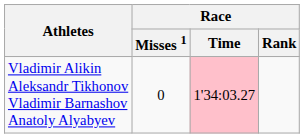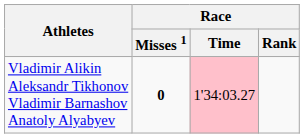(161, 95) normal -> (161, 95) bold
